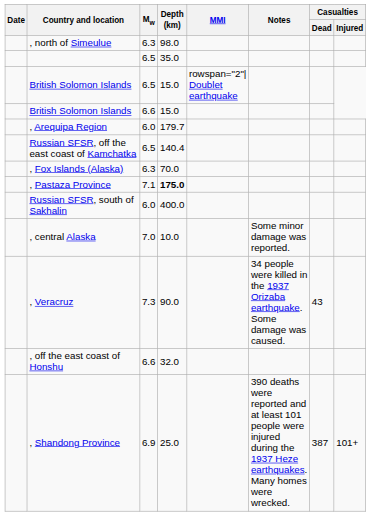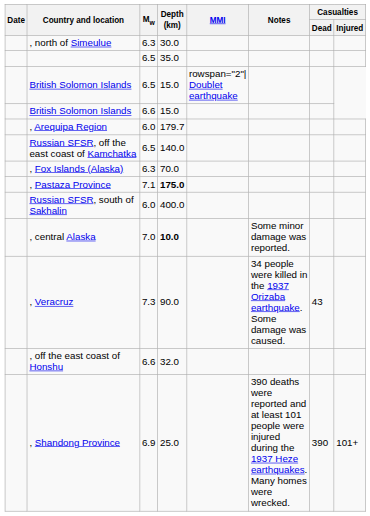(169, 43) 98.0 -> (169, 43) 30.0
(172, 148) 140.4 -> (172, 148) 140.0
(169, 237) normal -> (169, 237) bold
(320, 443) 387 -> (320, 443) 390
